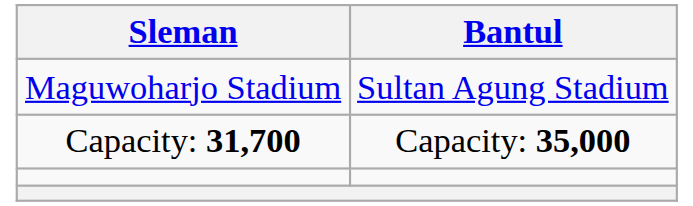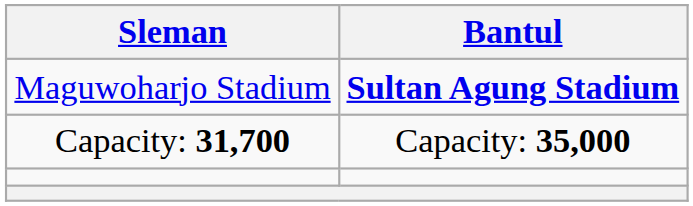(513, 86) normal -> (513, 86) bold
